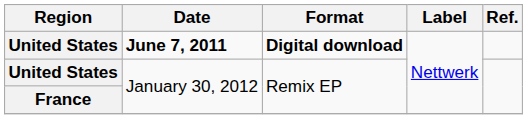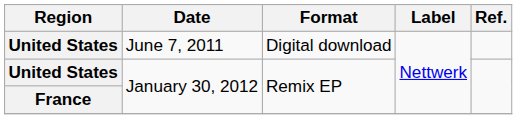(176, 45) bold -> (175, 45) normal
(334, 45) bold -> (329, 45) normal
